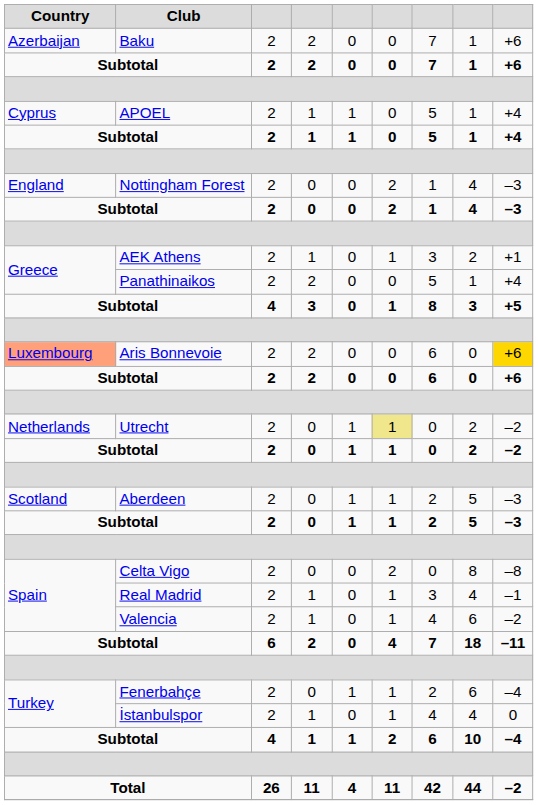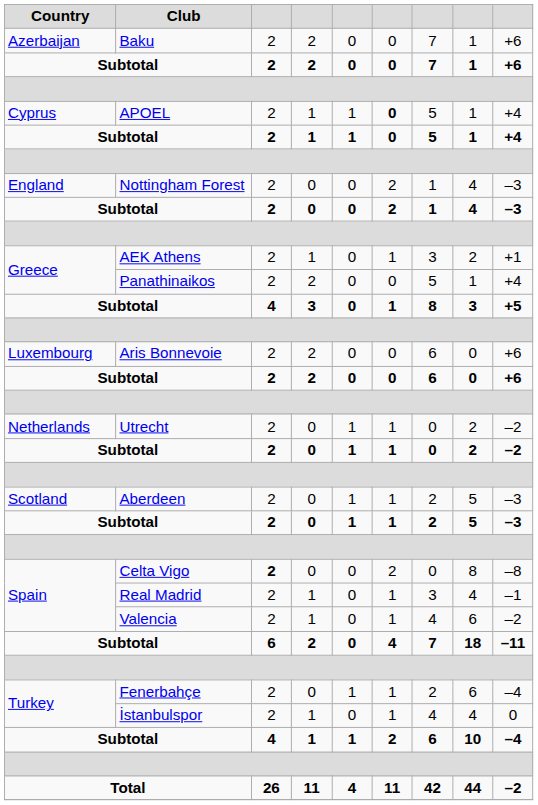(392, 112) normal -> (392, 112) bold
(50, 354) lightsalmon background -> (50, 354) no background
(513, 354) gold background -> (513, 354) no background
(392, 426) khaki background -> (392, 426) no background
(271, 570) normal -> (271, 570) bold
